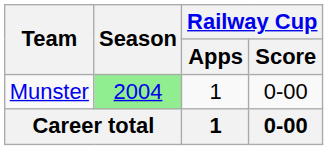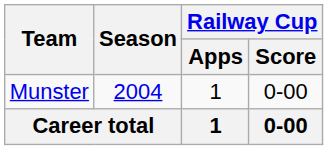(138, 91) lightgreen background -> (138, 91) no background
